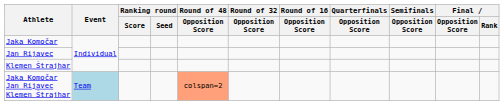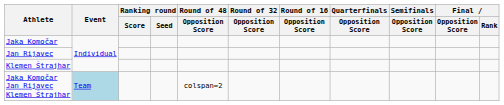(203, 86) lightsalmon background -> (203, 86) no background
